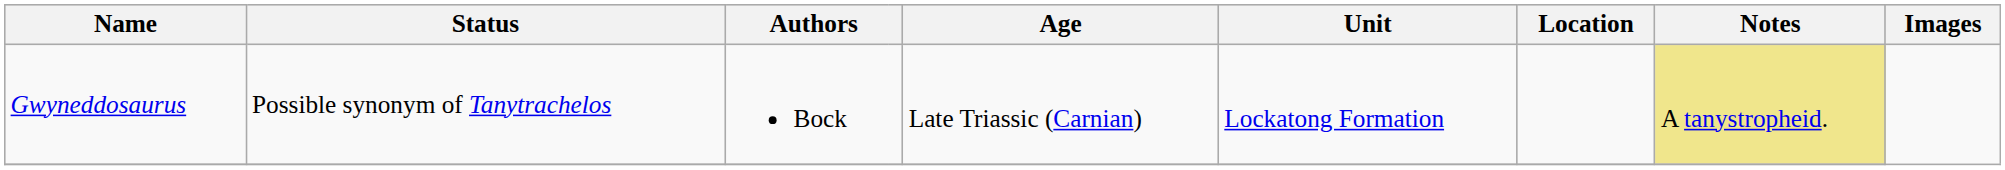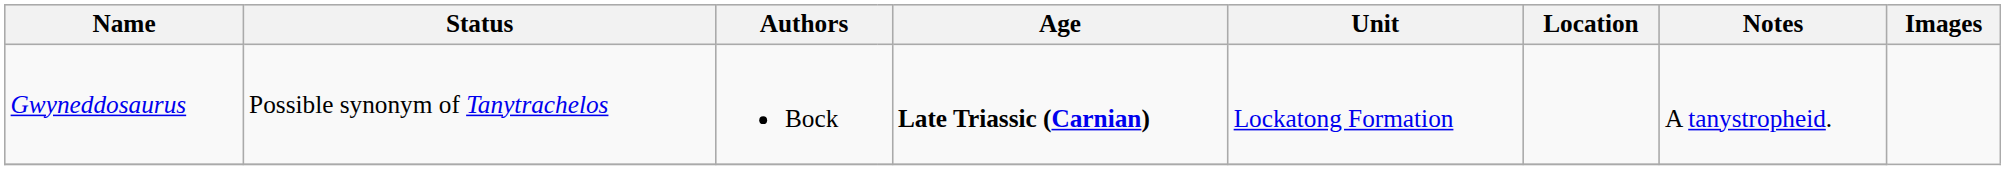(1025, 118) normal -> (1024, 118) bold
(1744, 118) khaki background -> (1749, 118) no background
